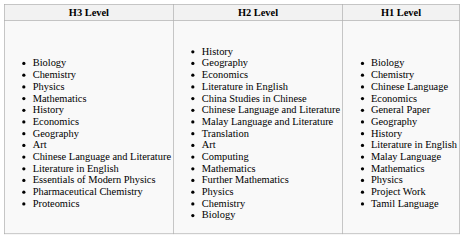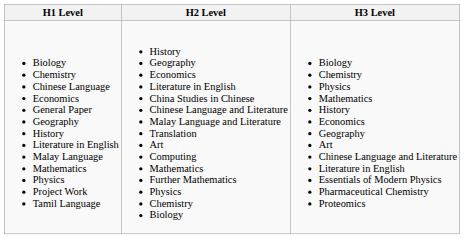columns swapped: (401, 12) <-> (89, 12)
